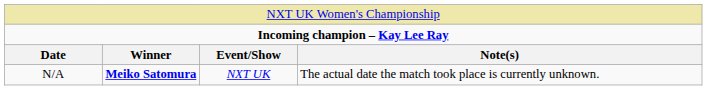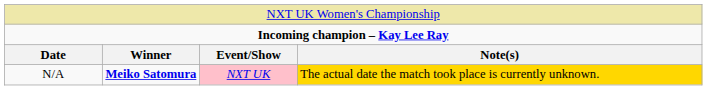(249, 74) no background -> (249, 74) pink background
(450, 74) no background -> (450, 74) gold background
